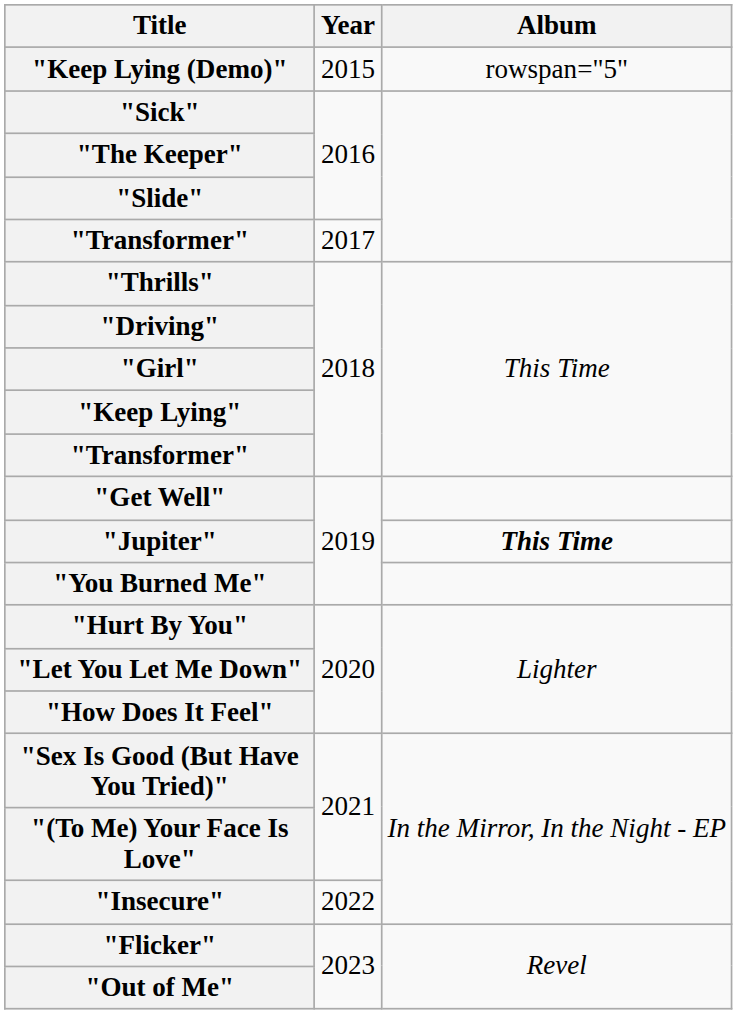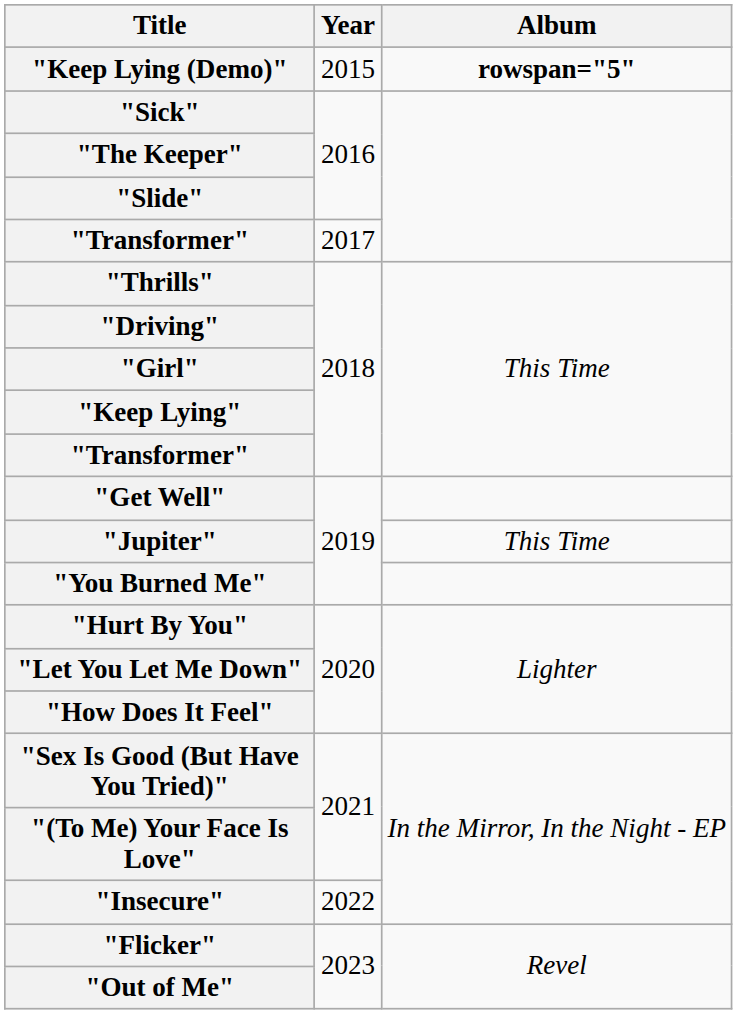(557, 68) normal -> (557, 68) bold
(557, 540) bold -> (557, 540) normal
